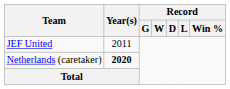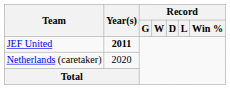(122, 44) normal -> (122, 44) bold
(122, 60) bold -> (122, 60) normal
